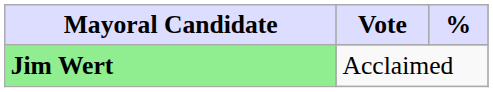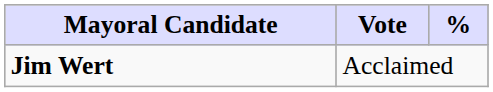(62, 65) lightgreen background -> (62, 65) no background
